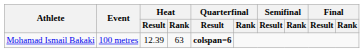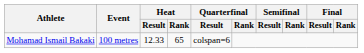(154, 40) 12.39 -> (154, 40) 12.33
(179, 40) 63 -> (179, 40) 65
(212, 40) bold -> (212, 40) normal
